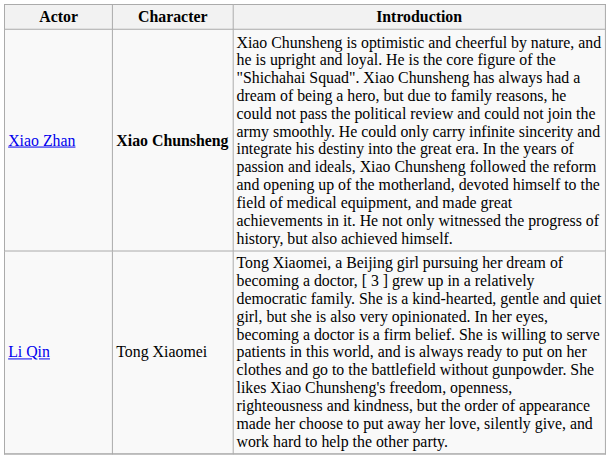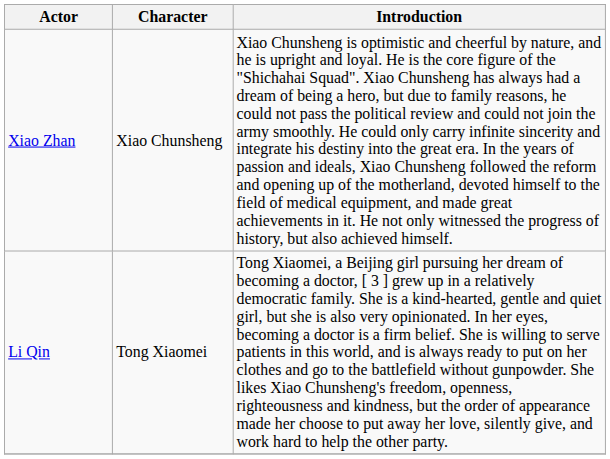(172, 140) bold -> (169, 140) normal
